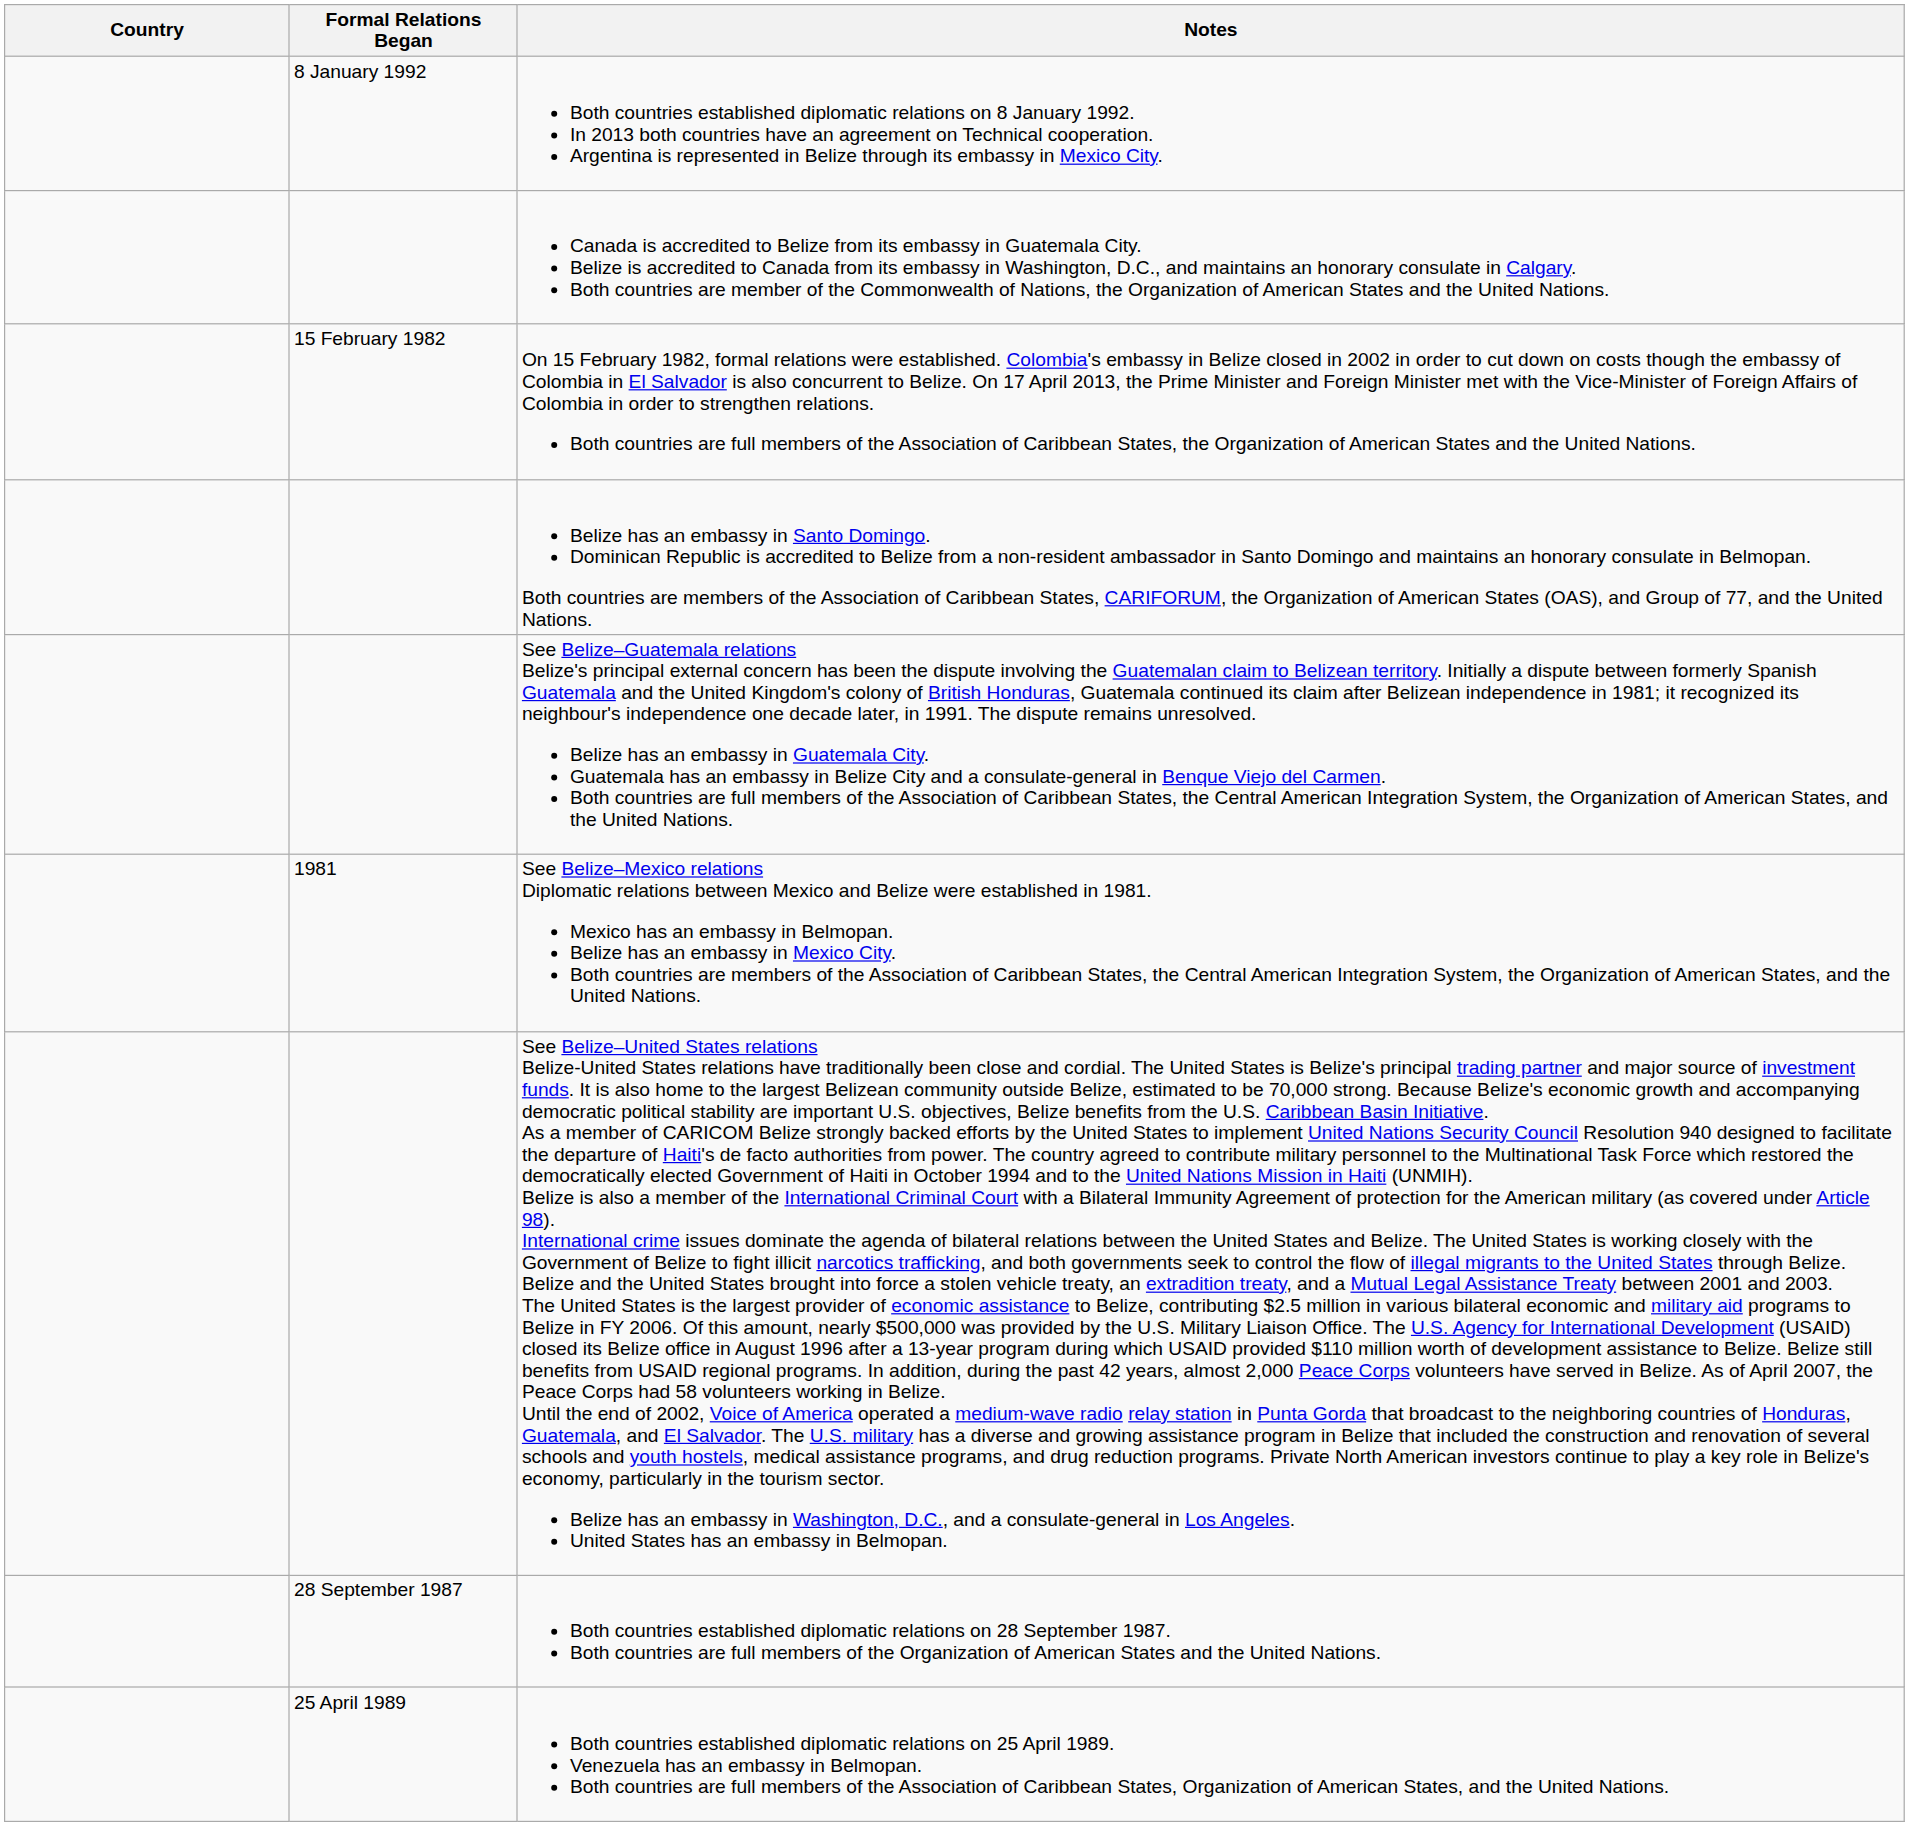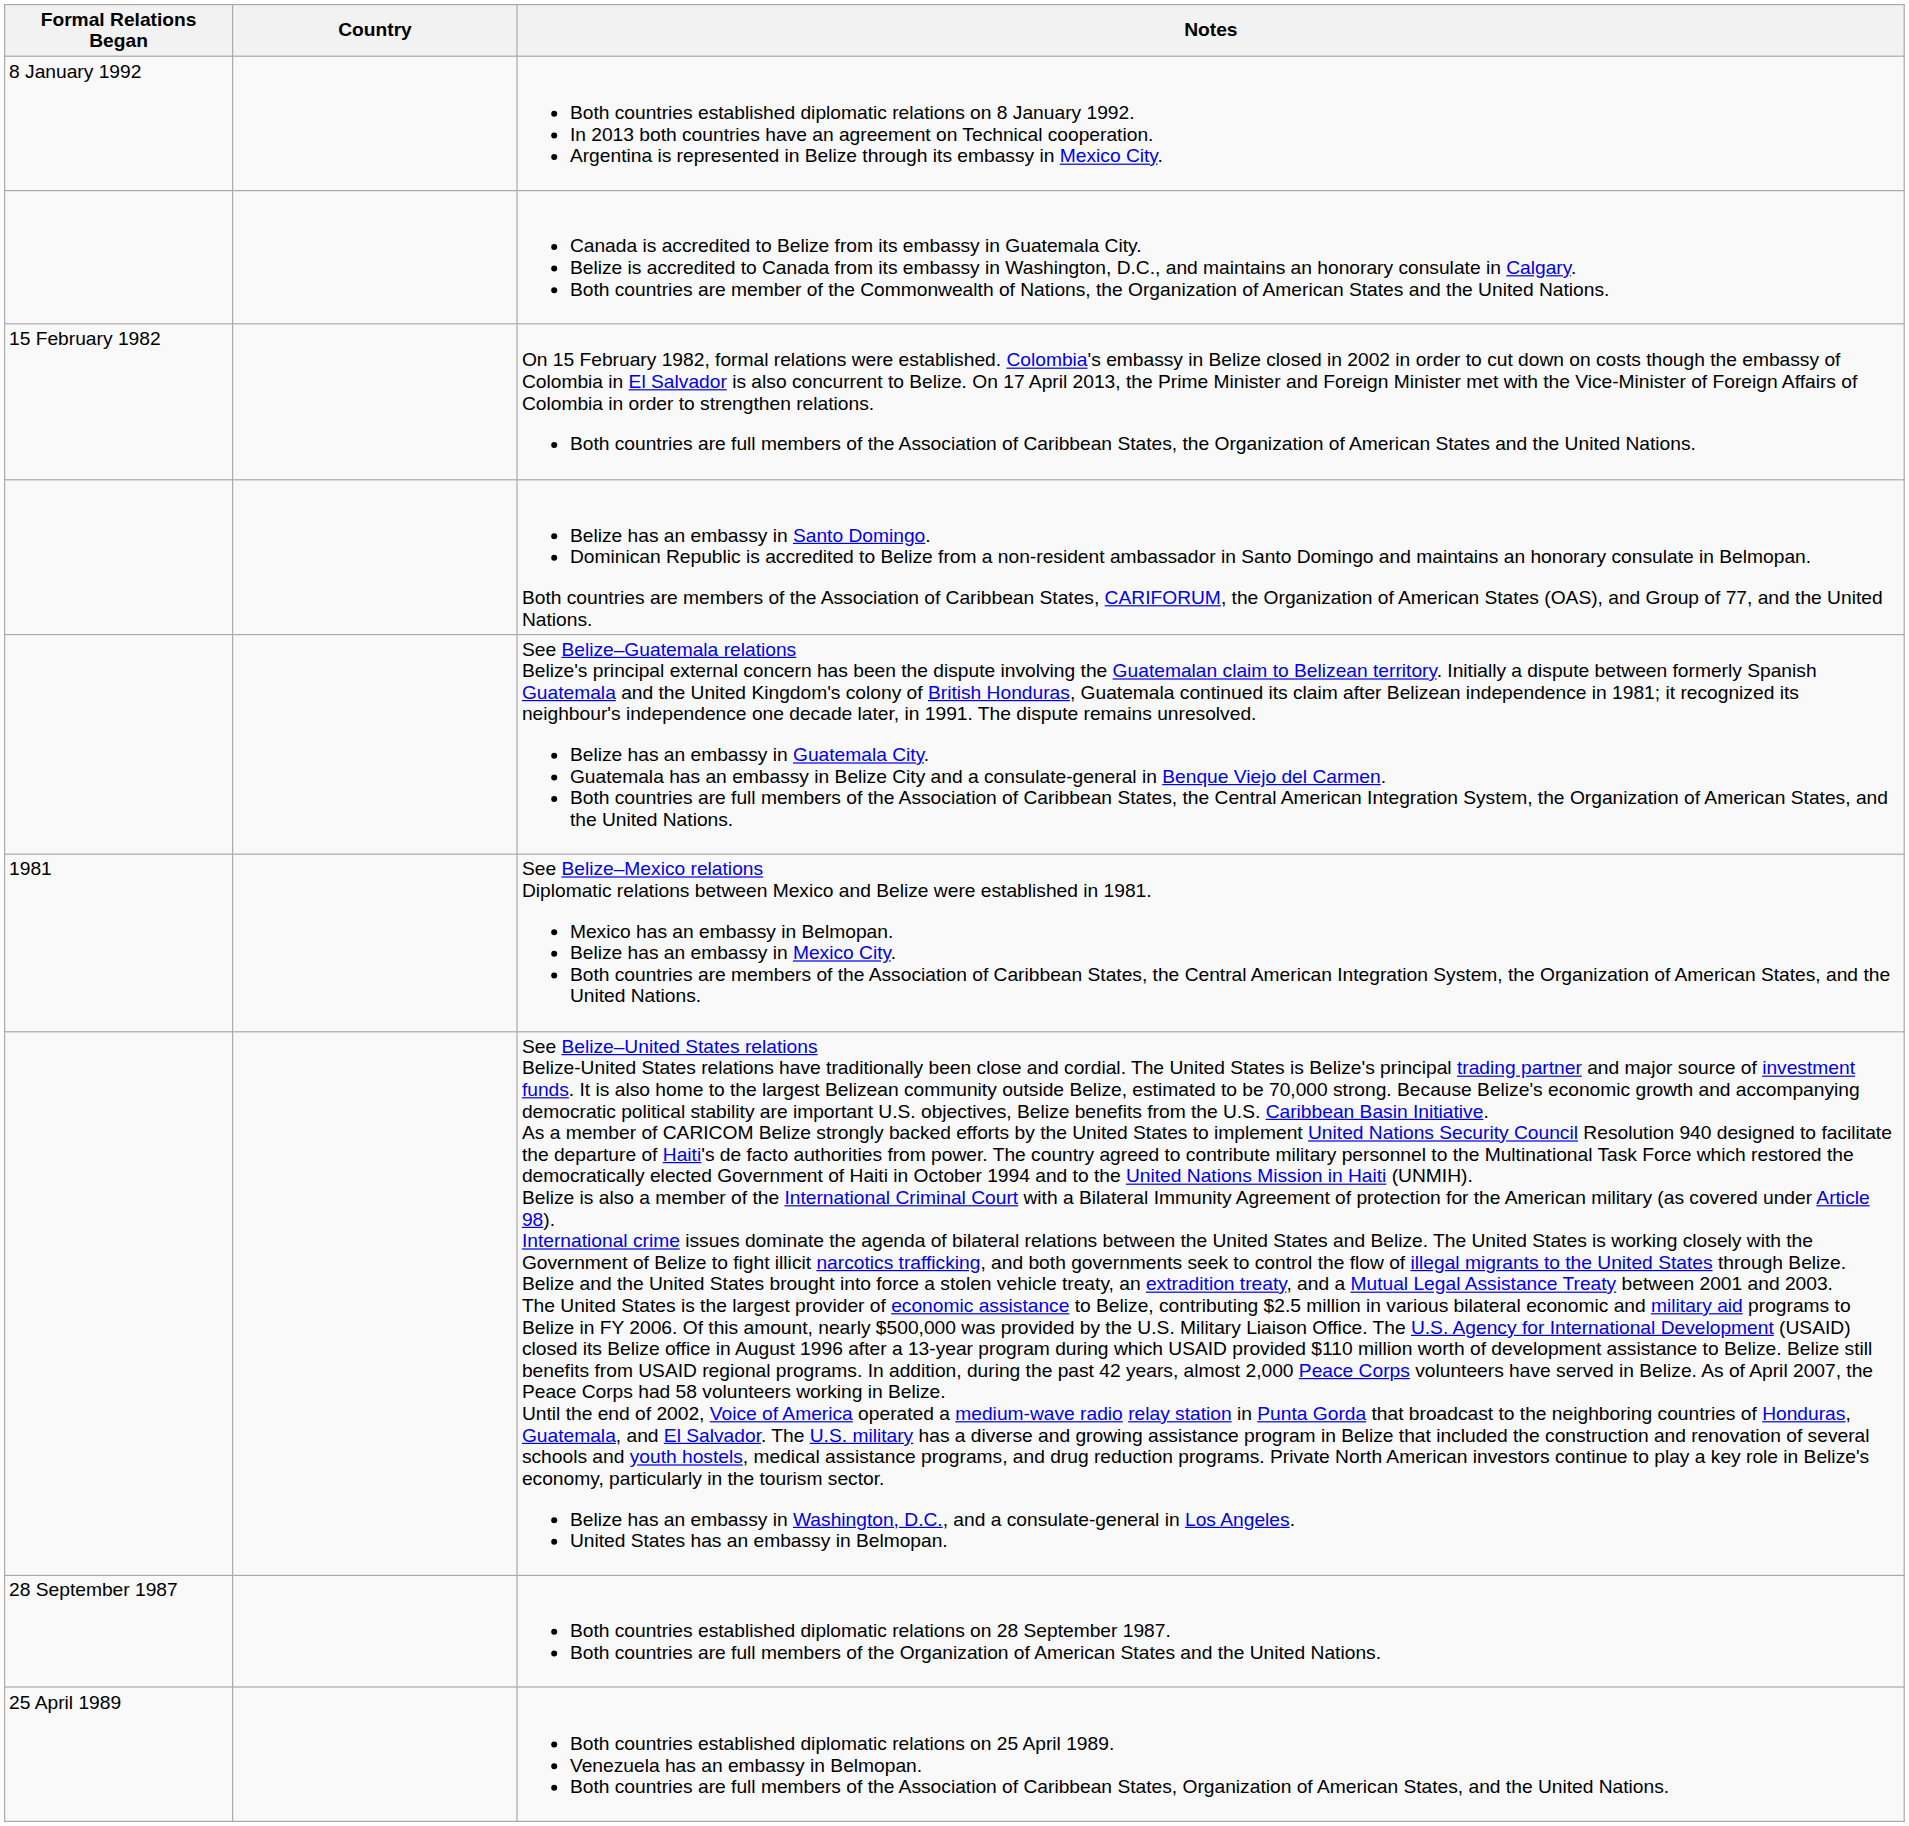columns swapped: (147, 30) <-> (403, 30)
